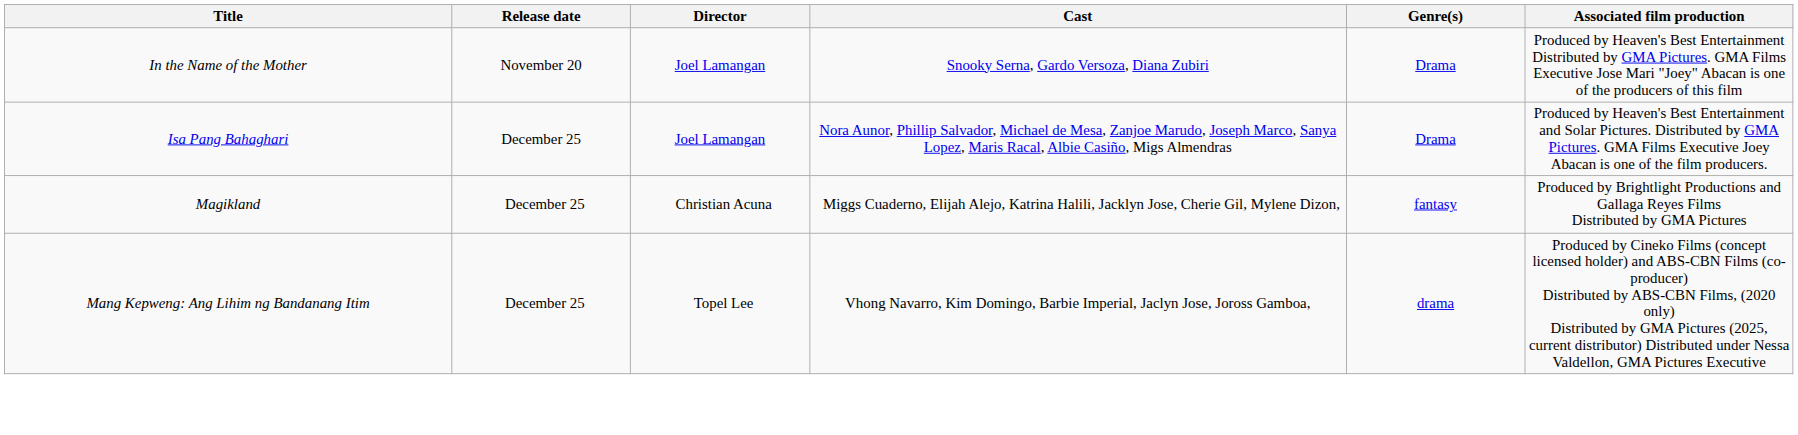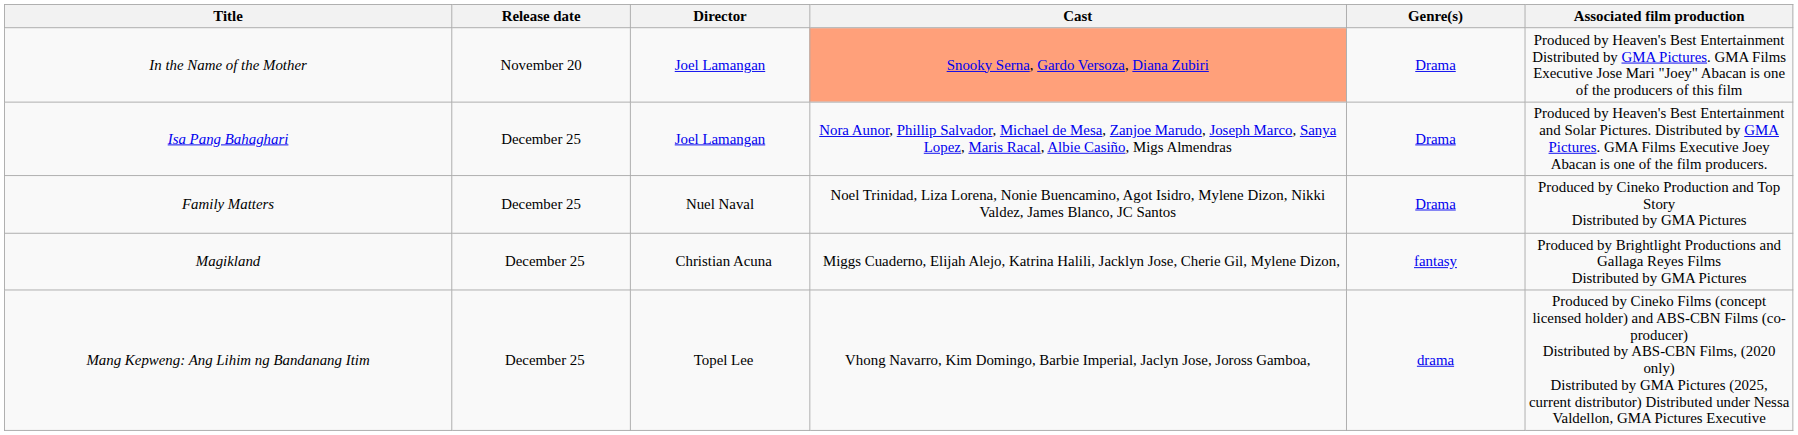(1078, 65) no background -> (1078, 65) lightsalmon background
+ row: (228, 204)
